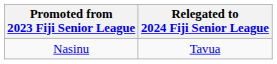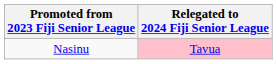(205, 48) no background -> (205, 48) pink background
